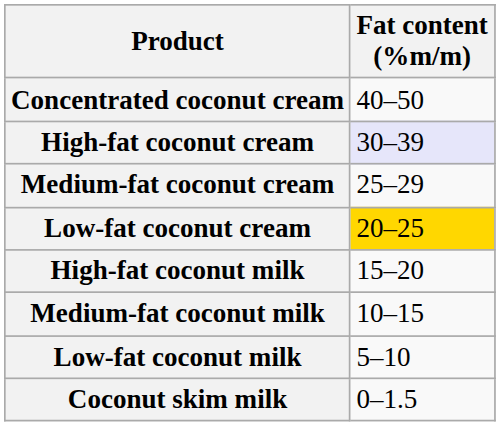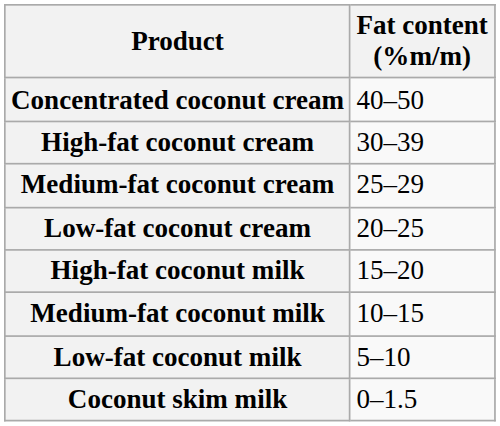(390, 142) lavender background -> (390, 142) no background
(390, 227) gold background -> (390, 227) no background
